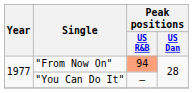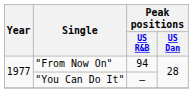(142, 64) lightsalmon background -> (142, 64) no background
